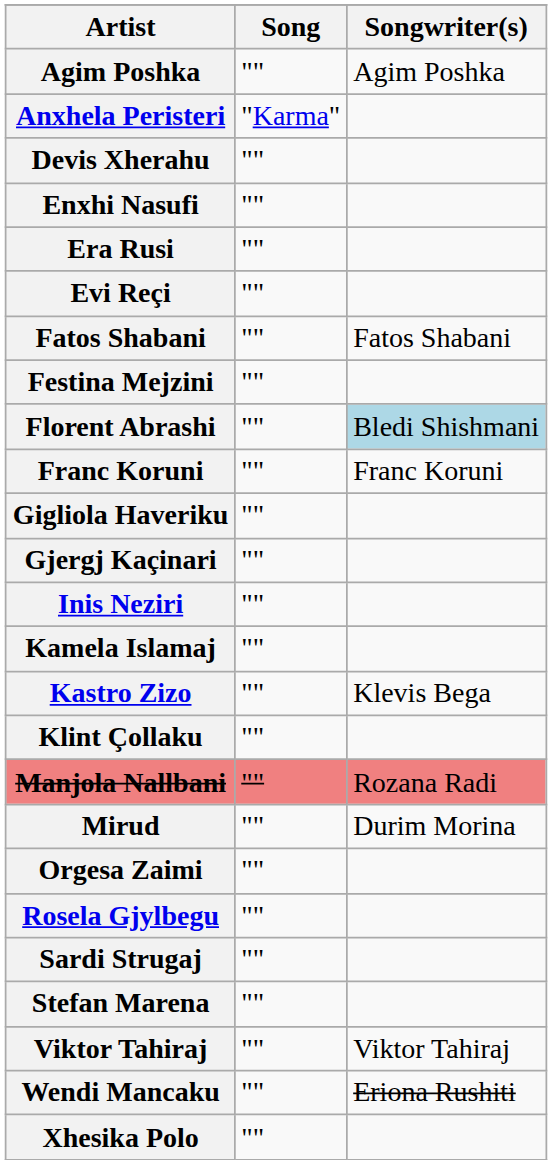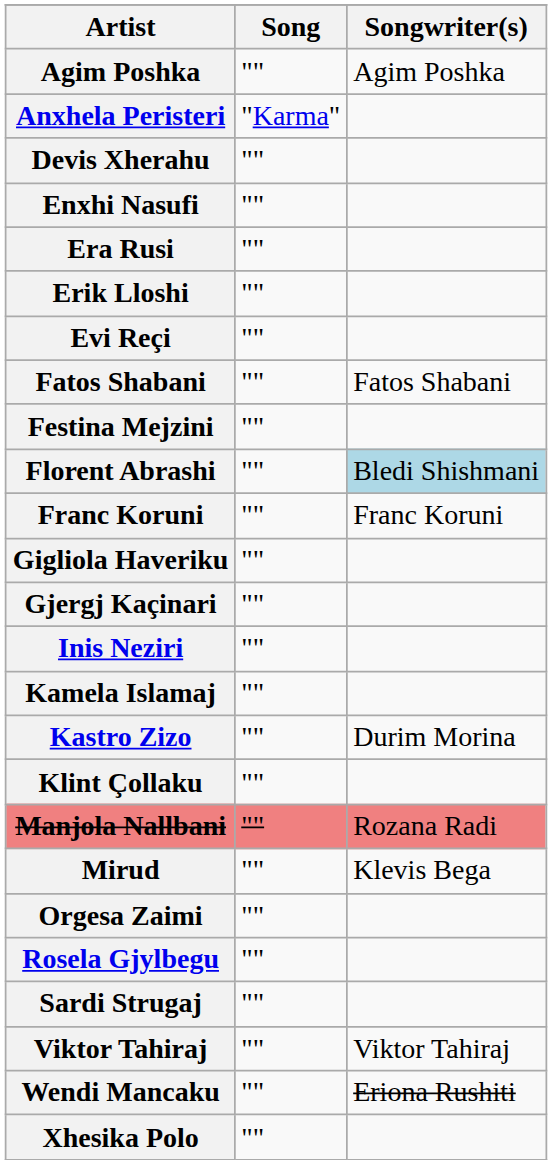+ row: (121, 293)
(422, 692) Klevis Bega -> (434, 737) Durim Morina
(434, 826) Durim Morina -> (422, 870) Klevis Bega
- row: (121, 1003)
